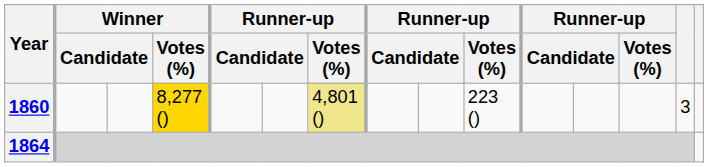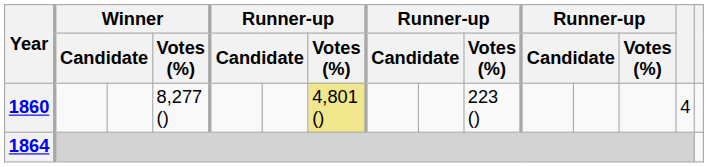(179, 107) gold background -> (179, 107) no background
(685, 107) 3 -> (685, 107) 4
